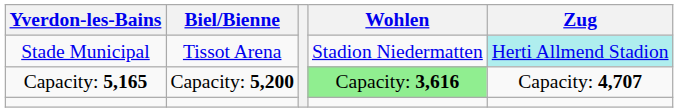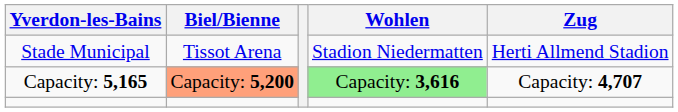(580, 50) paleturquoise background -> (580, 50) no background
(232, 81) no background -> (232, 81) lightsalmon background
